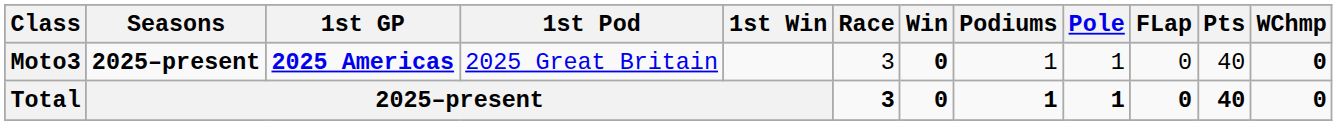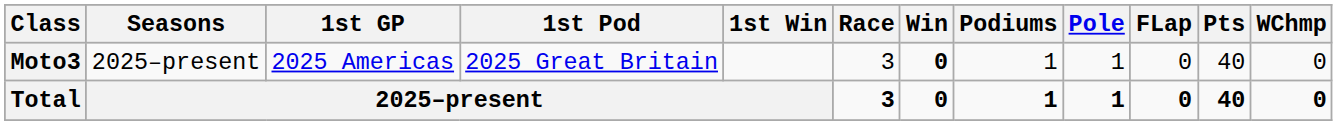(176, 62) bold -> (176, 62) normal
(363, 62) bold -> (363, 62) normal
(1320, 62) bold -> (1320, 62) normal
